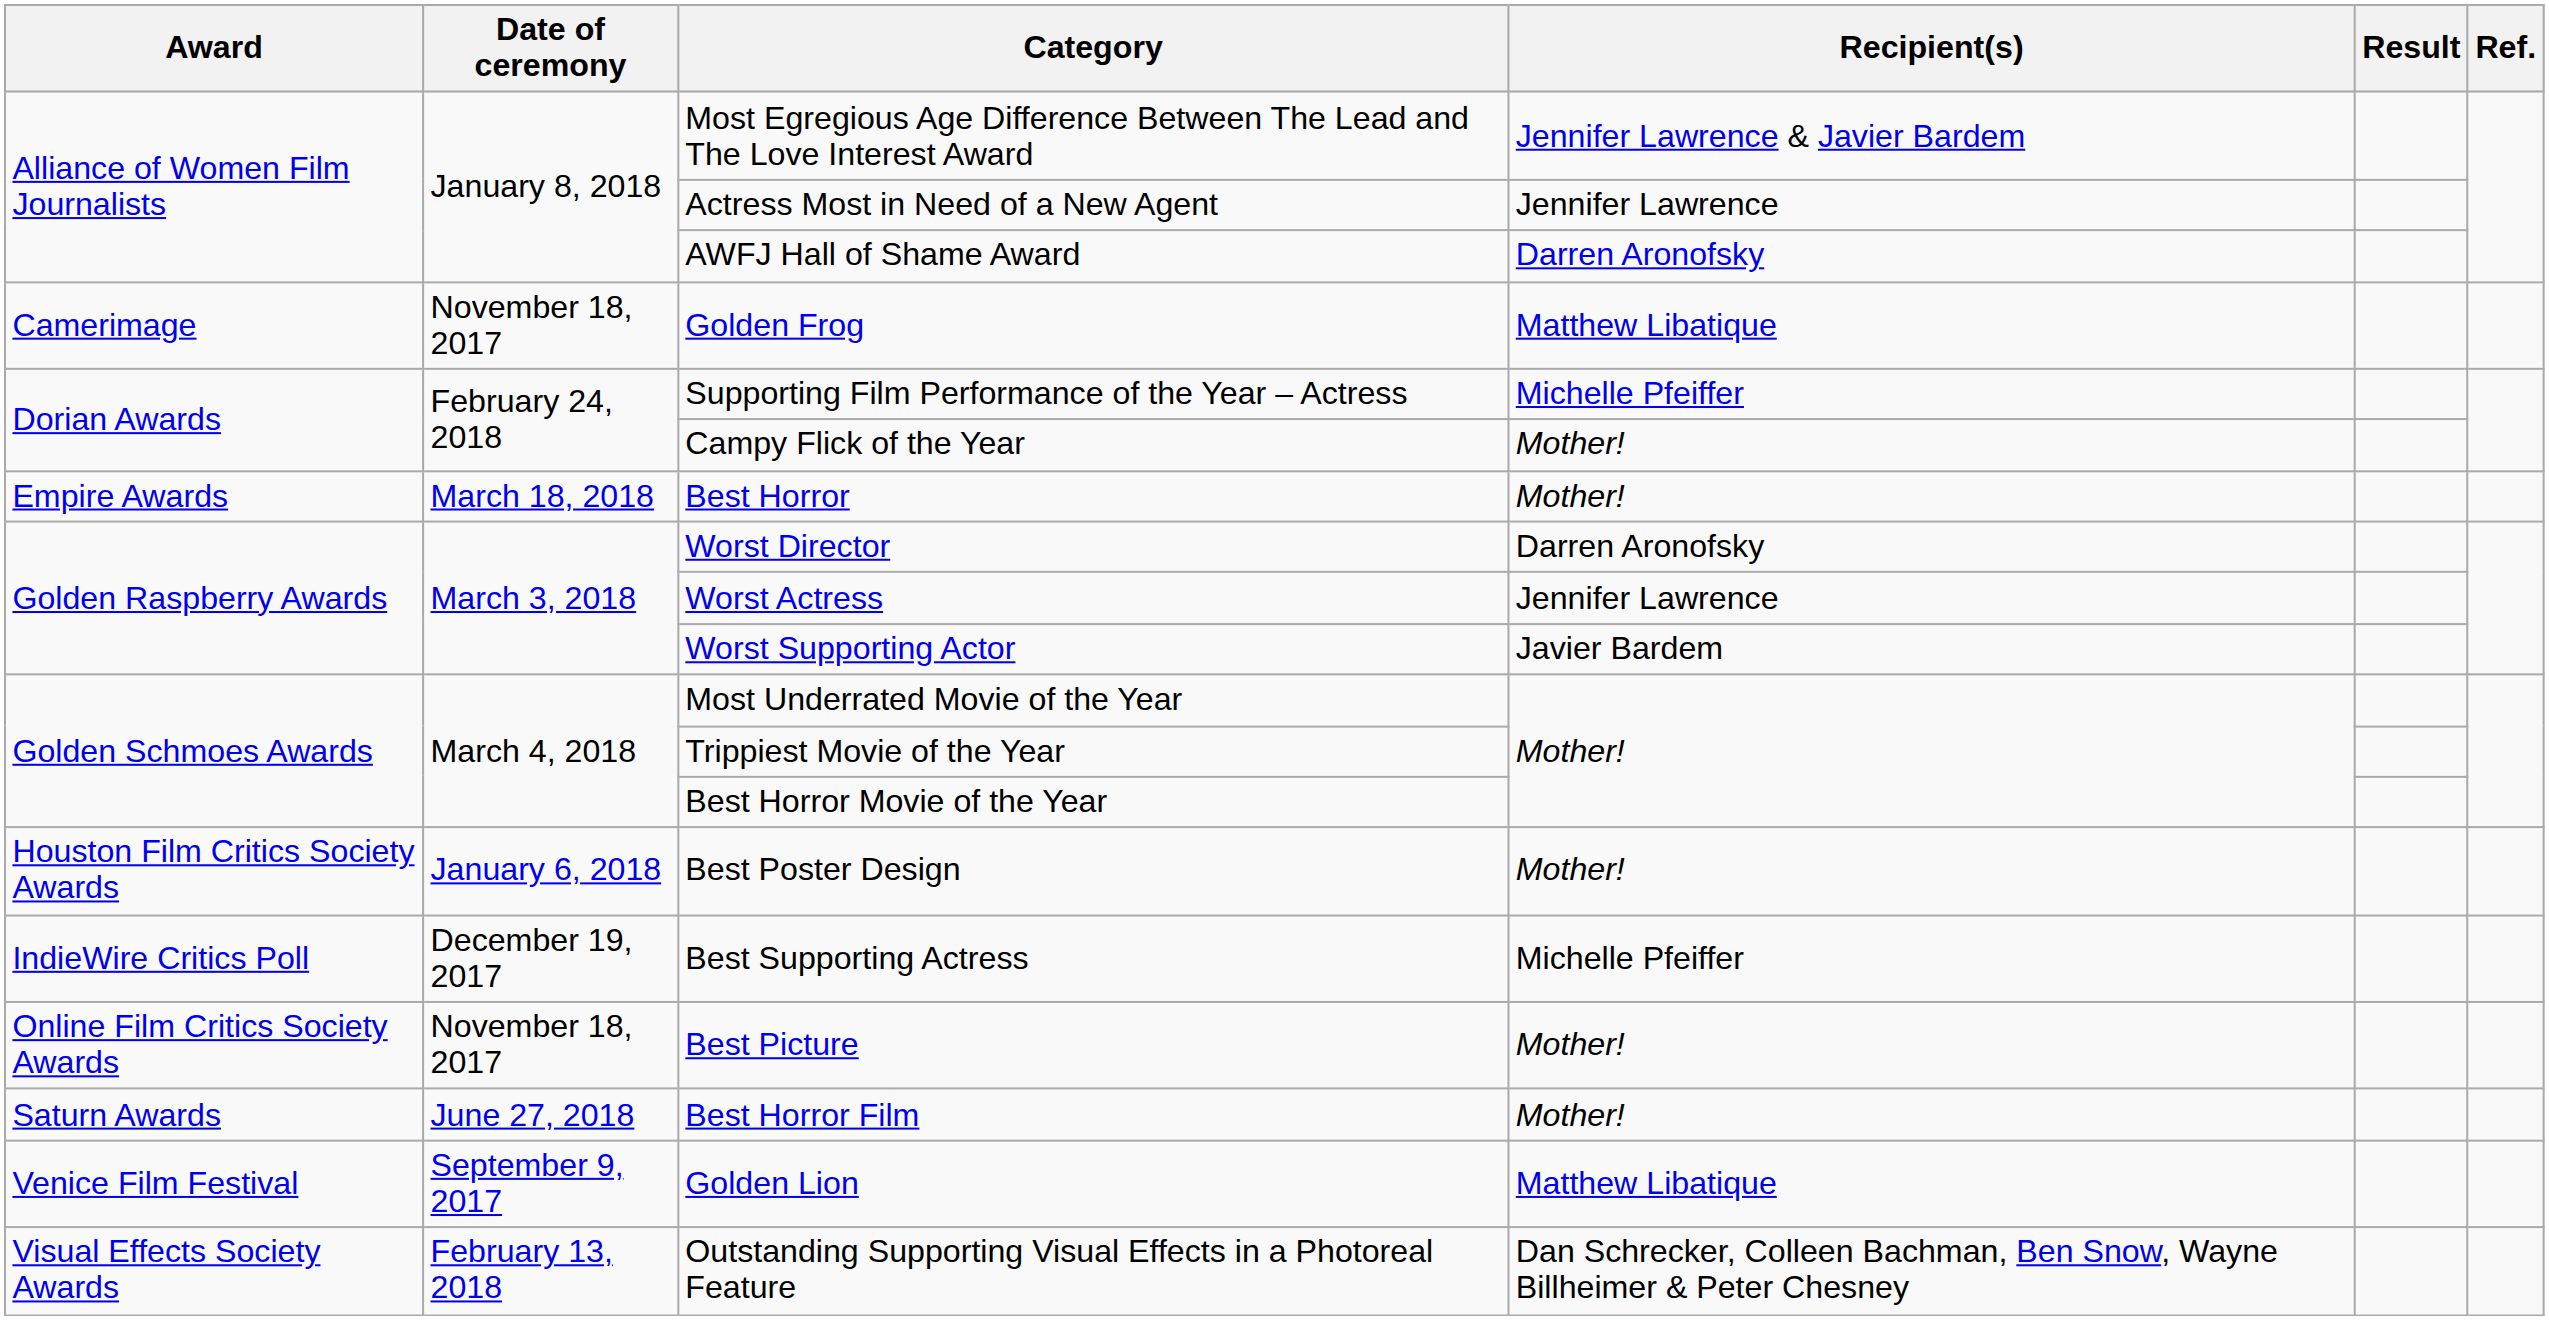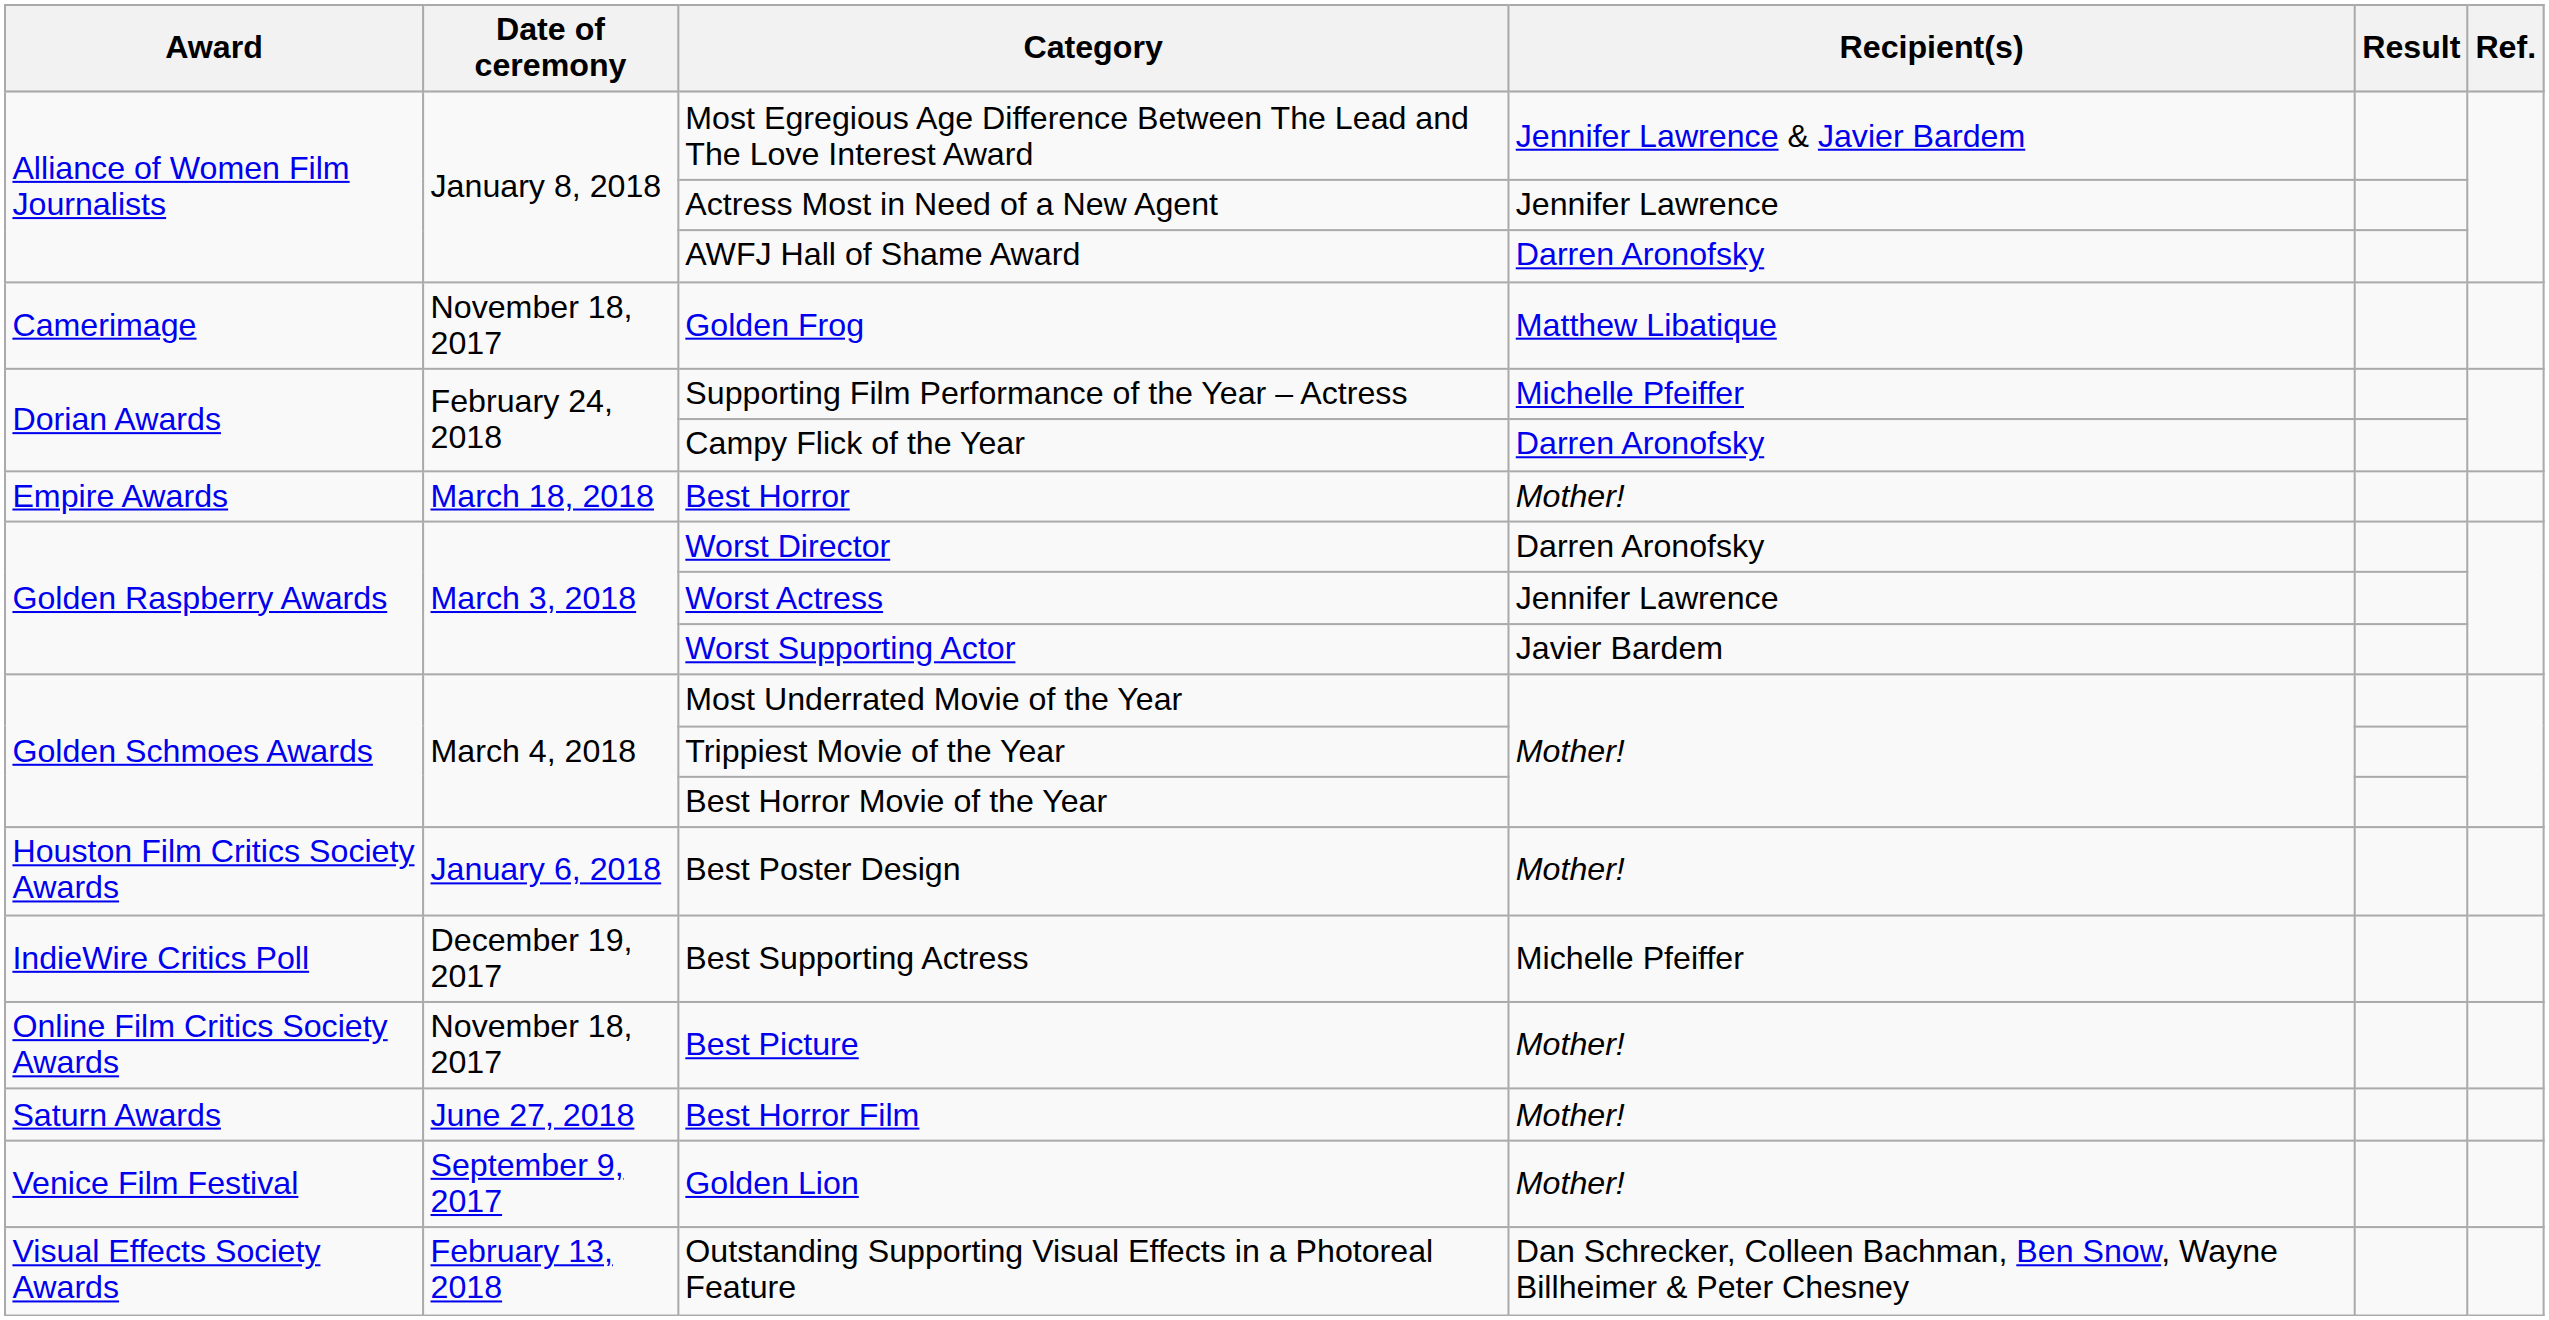(1570, 444) Mother! -> (1640, 444) Darren Aronofsky
(1646, 1183) Matthew Libatique -> (1570, 1183) Mother!
